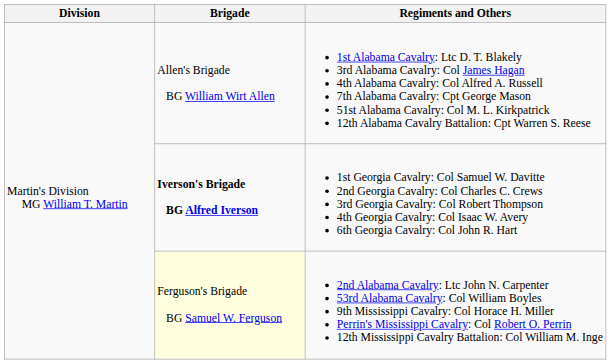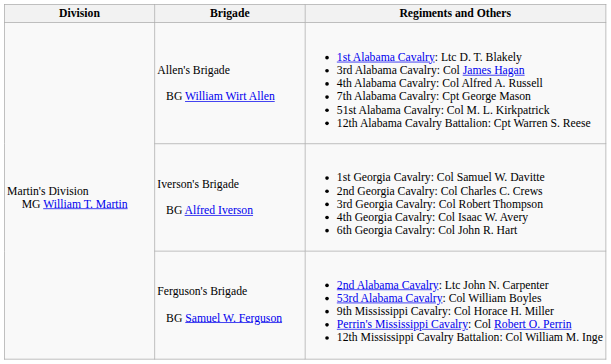(208, 197) bold -> (205, 197) normal
(220, 305) lightyellow background -> (220, 305) no background
